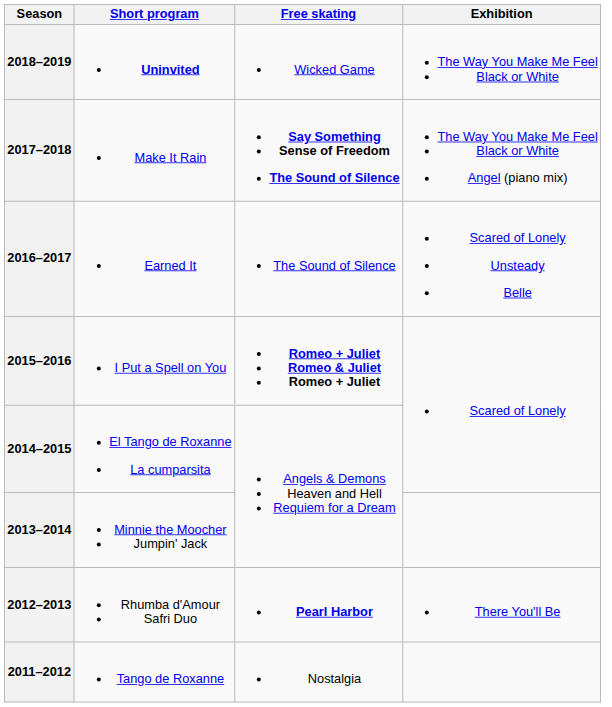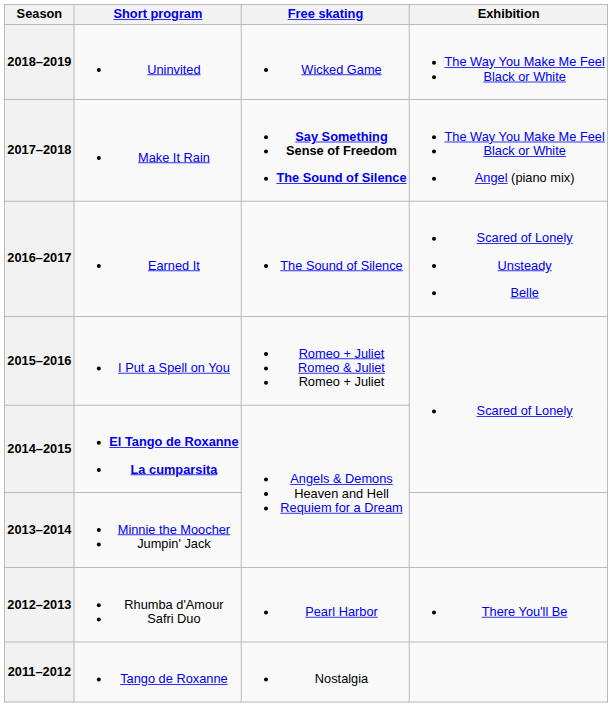(154, 69) bold -> (158, 69) normal
(318, 368) bold -> (326, 368) normal
(154, 456) normal -> (158, 456) bold
(318, 612) bold -> (326, 612) normal
